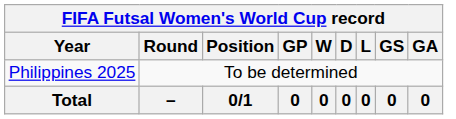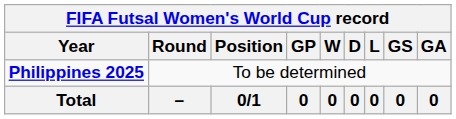(72, 73) normal -> (76, 73) bold
